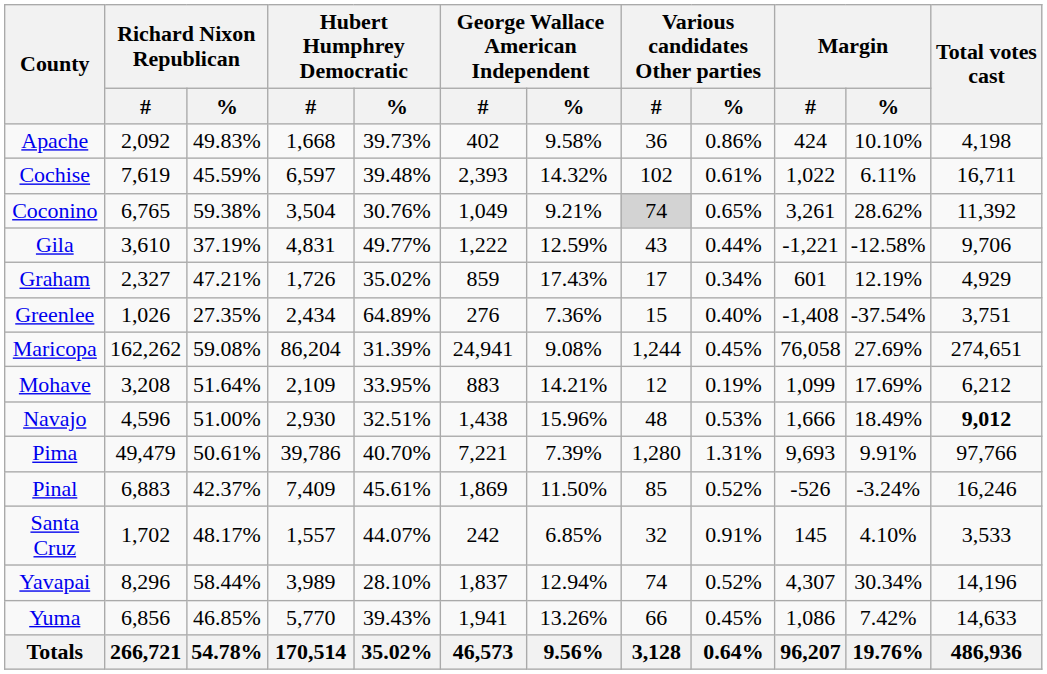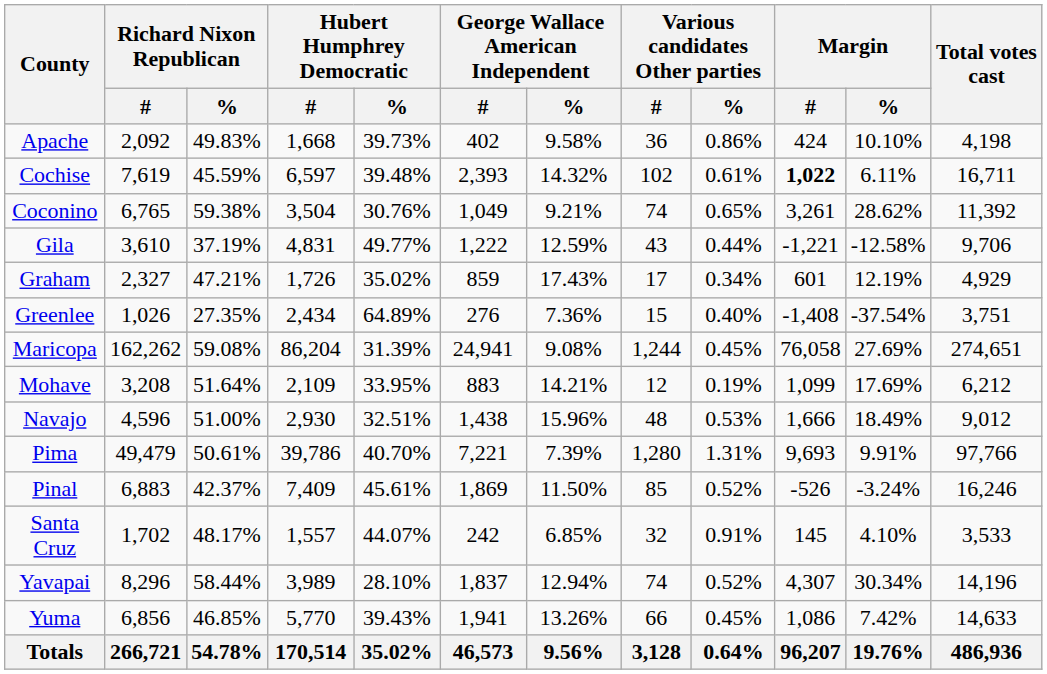(810, 175) normal -> (810, 175) bold
(656, 210) lightgrey background -> (656, 210) no background
(986, 418) bold -> (986, 418) normal
